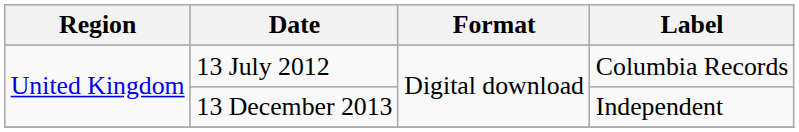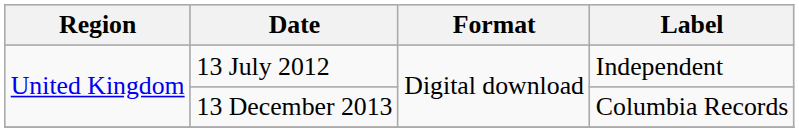(692, 65) Columbia Records -> (659, 65) Independent
(659, 106) Independent -> (692, 106) Columbia Records
